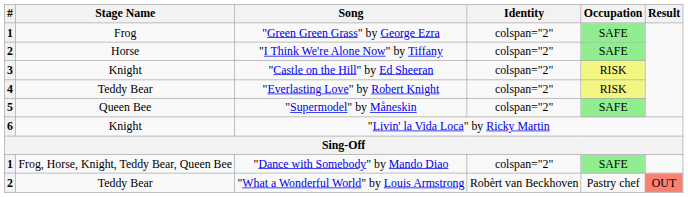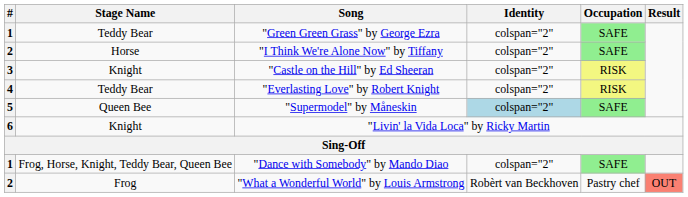(125, 32) Frog -> (125, 32) Teddy Bear
(524, 107) no background -> (524, 107) lightblue background
(125, 182) Teddy Bear -> (125, 182) Frog
